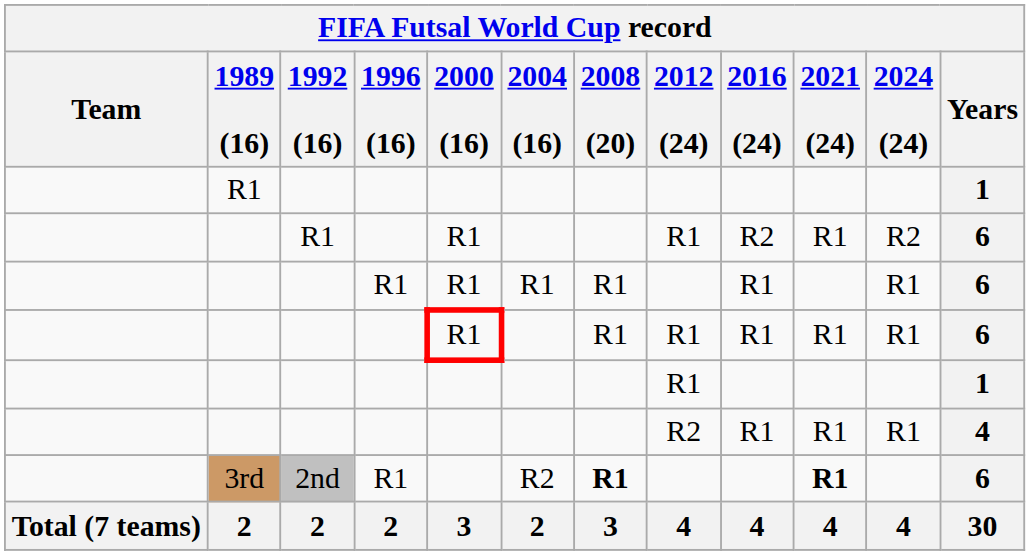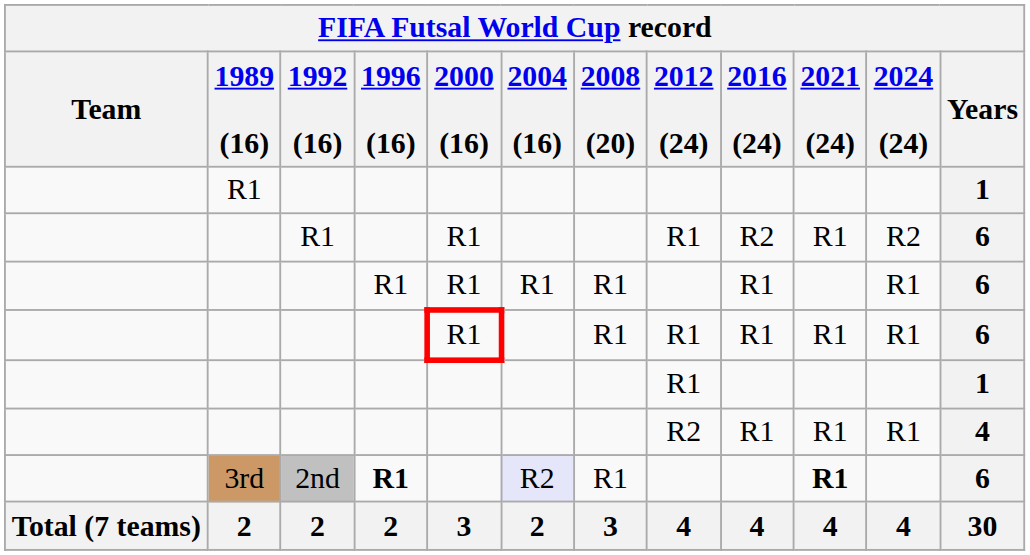(391, 478) normal -> (391, 478) bold
(537, 478) no background -> (537, 478) lavender background
(610, 478) bold -> (610, 478) normal
